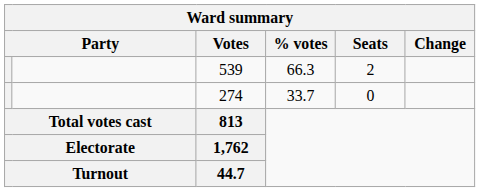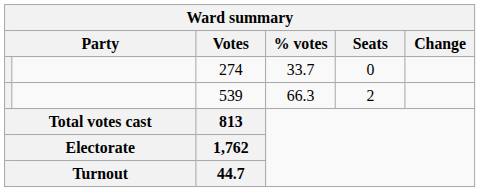rows swapped: (231, 69) <-> (231, 95)
